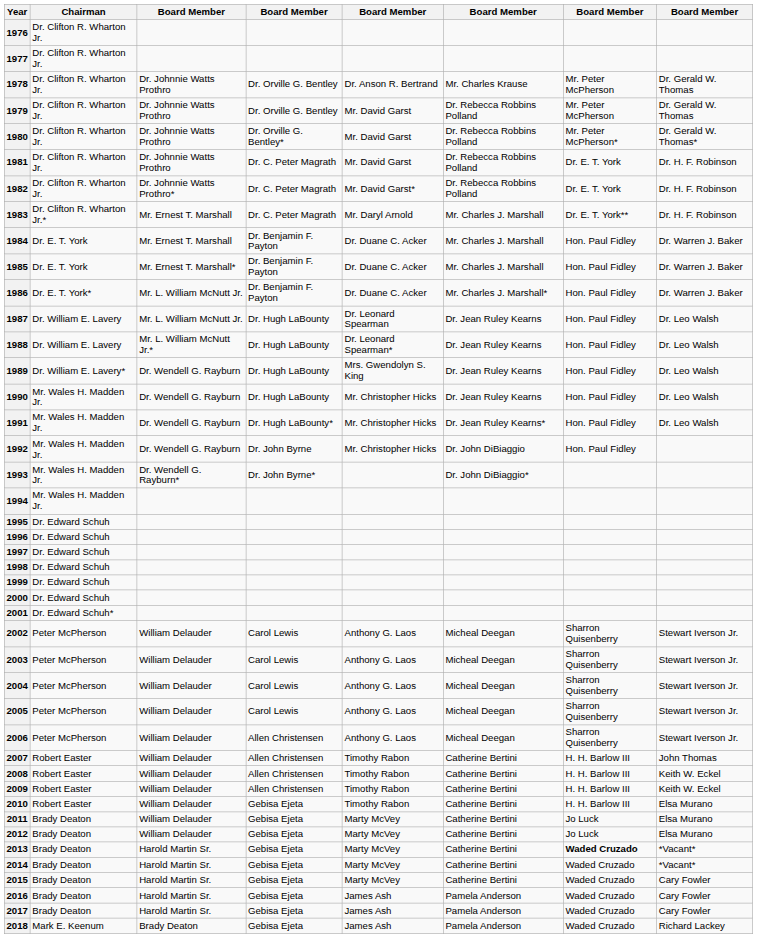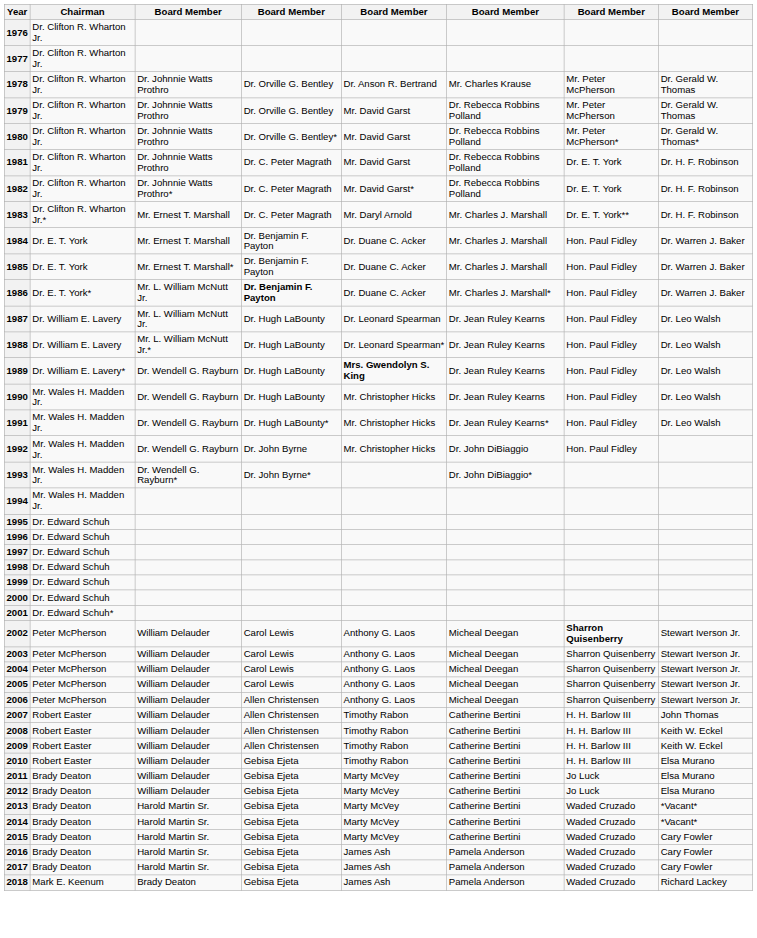(281, 292) normal -> (278, 292) bold
(385, 371) normal -> (386, 371) bold
(592, 633) normal -> (595, 633) bold
(602, 849) bold -> (601, 806) normal
